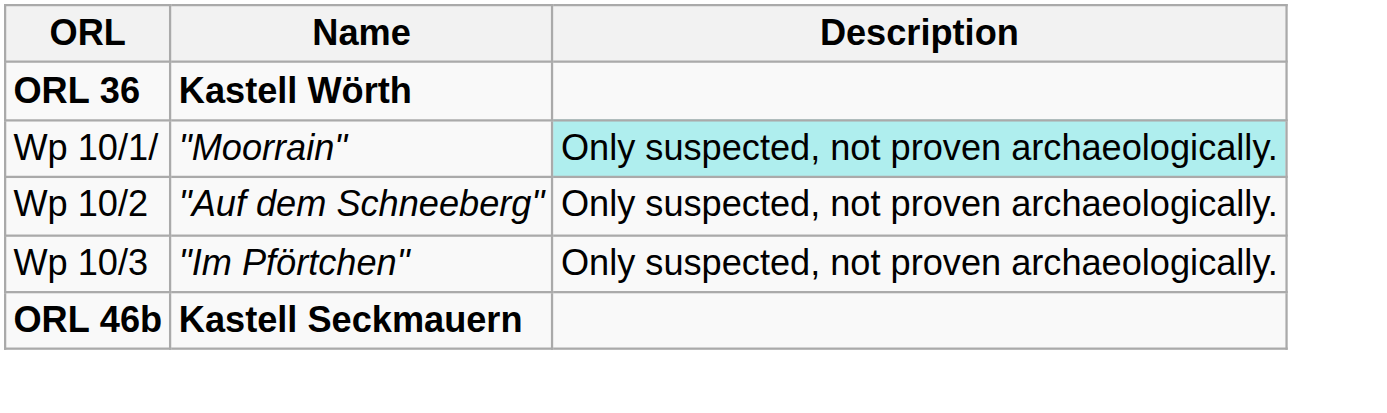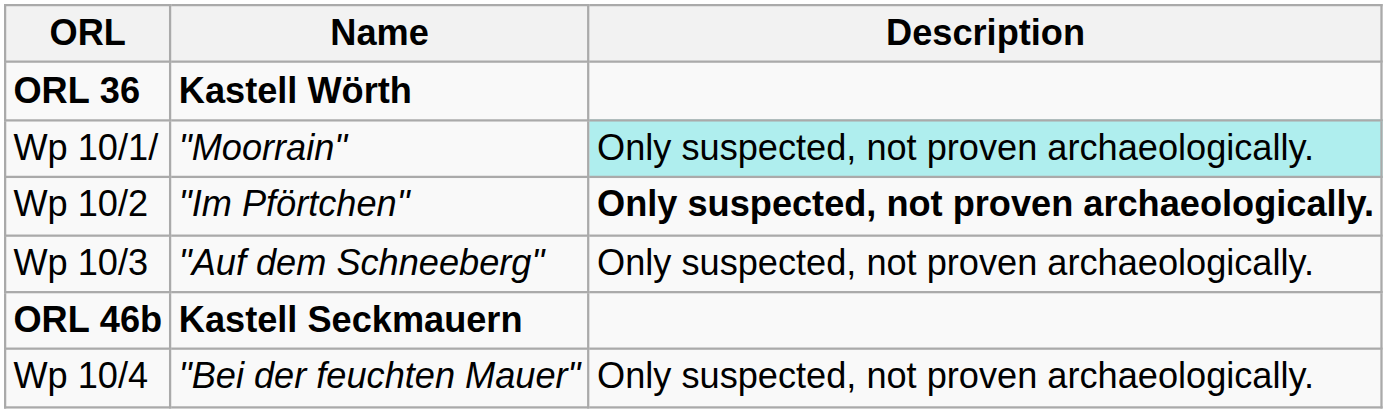(362, 205) "Auf dem Schneeberg" -> (294, 205) "Im Pförtchen"
(919, 205) normal -> (986, 205) bold
(294, 262) "Im Pförtchen" -> (362, 262) "Auf dem Schneeberg"
+ row: (81, 377)
